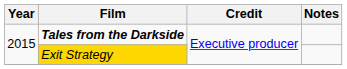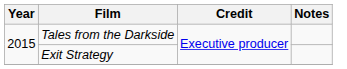(113, 34) bold -> (108, 34) normal
(77, 54) gold background -> (77, 54) no background
